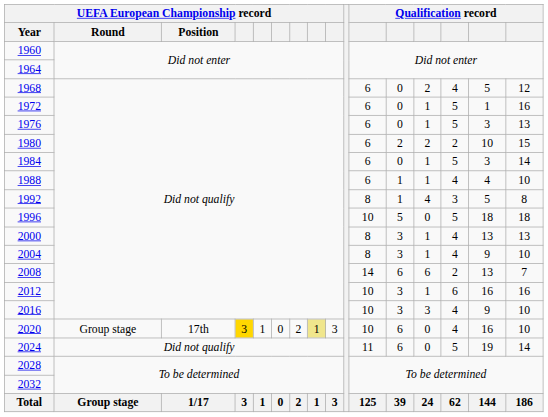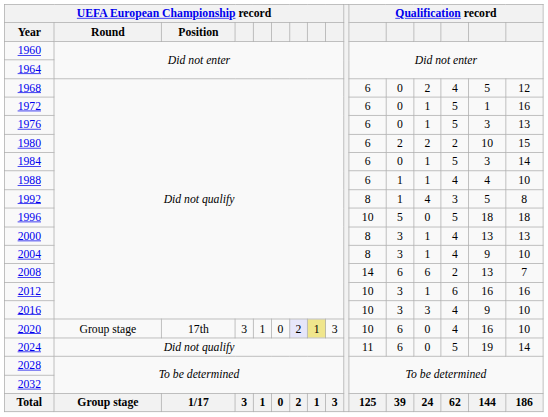(244, 328) gold background -> (244, 328) no background
(299, 328) no background -> (299, 328) lavender background
